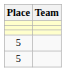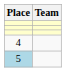(18, 43) 5 -> (18, 43) 4
(18, 59) no background -> (18, 59) lightblue background
